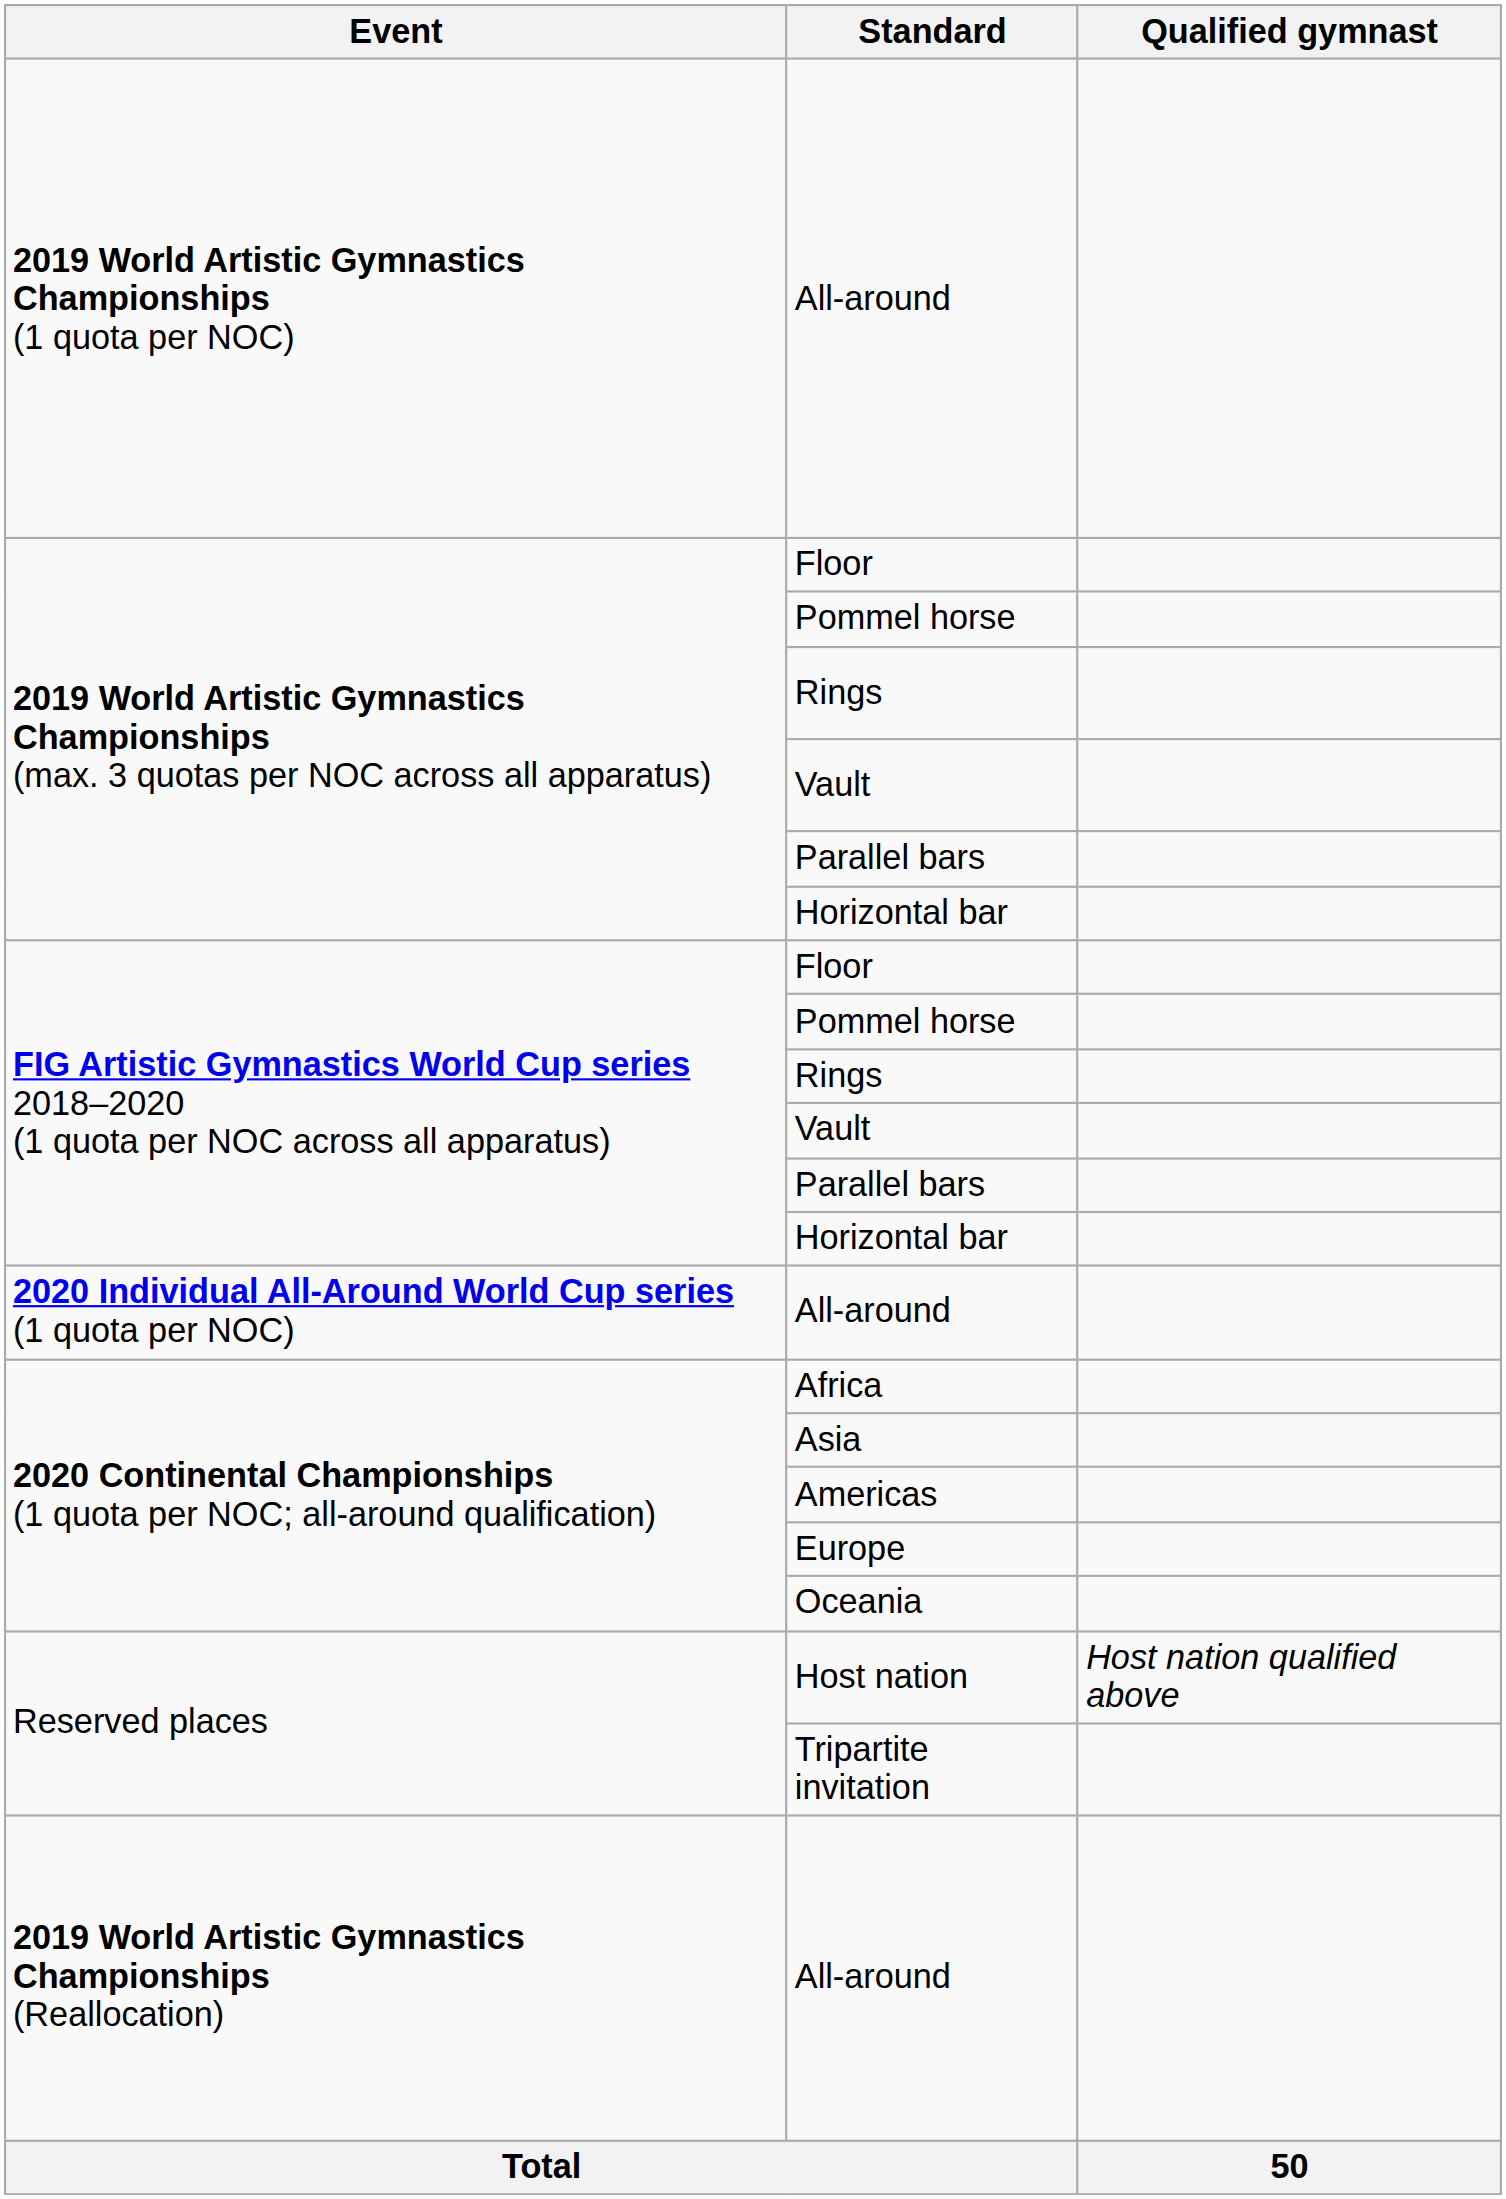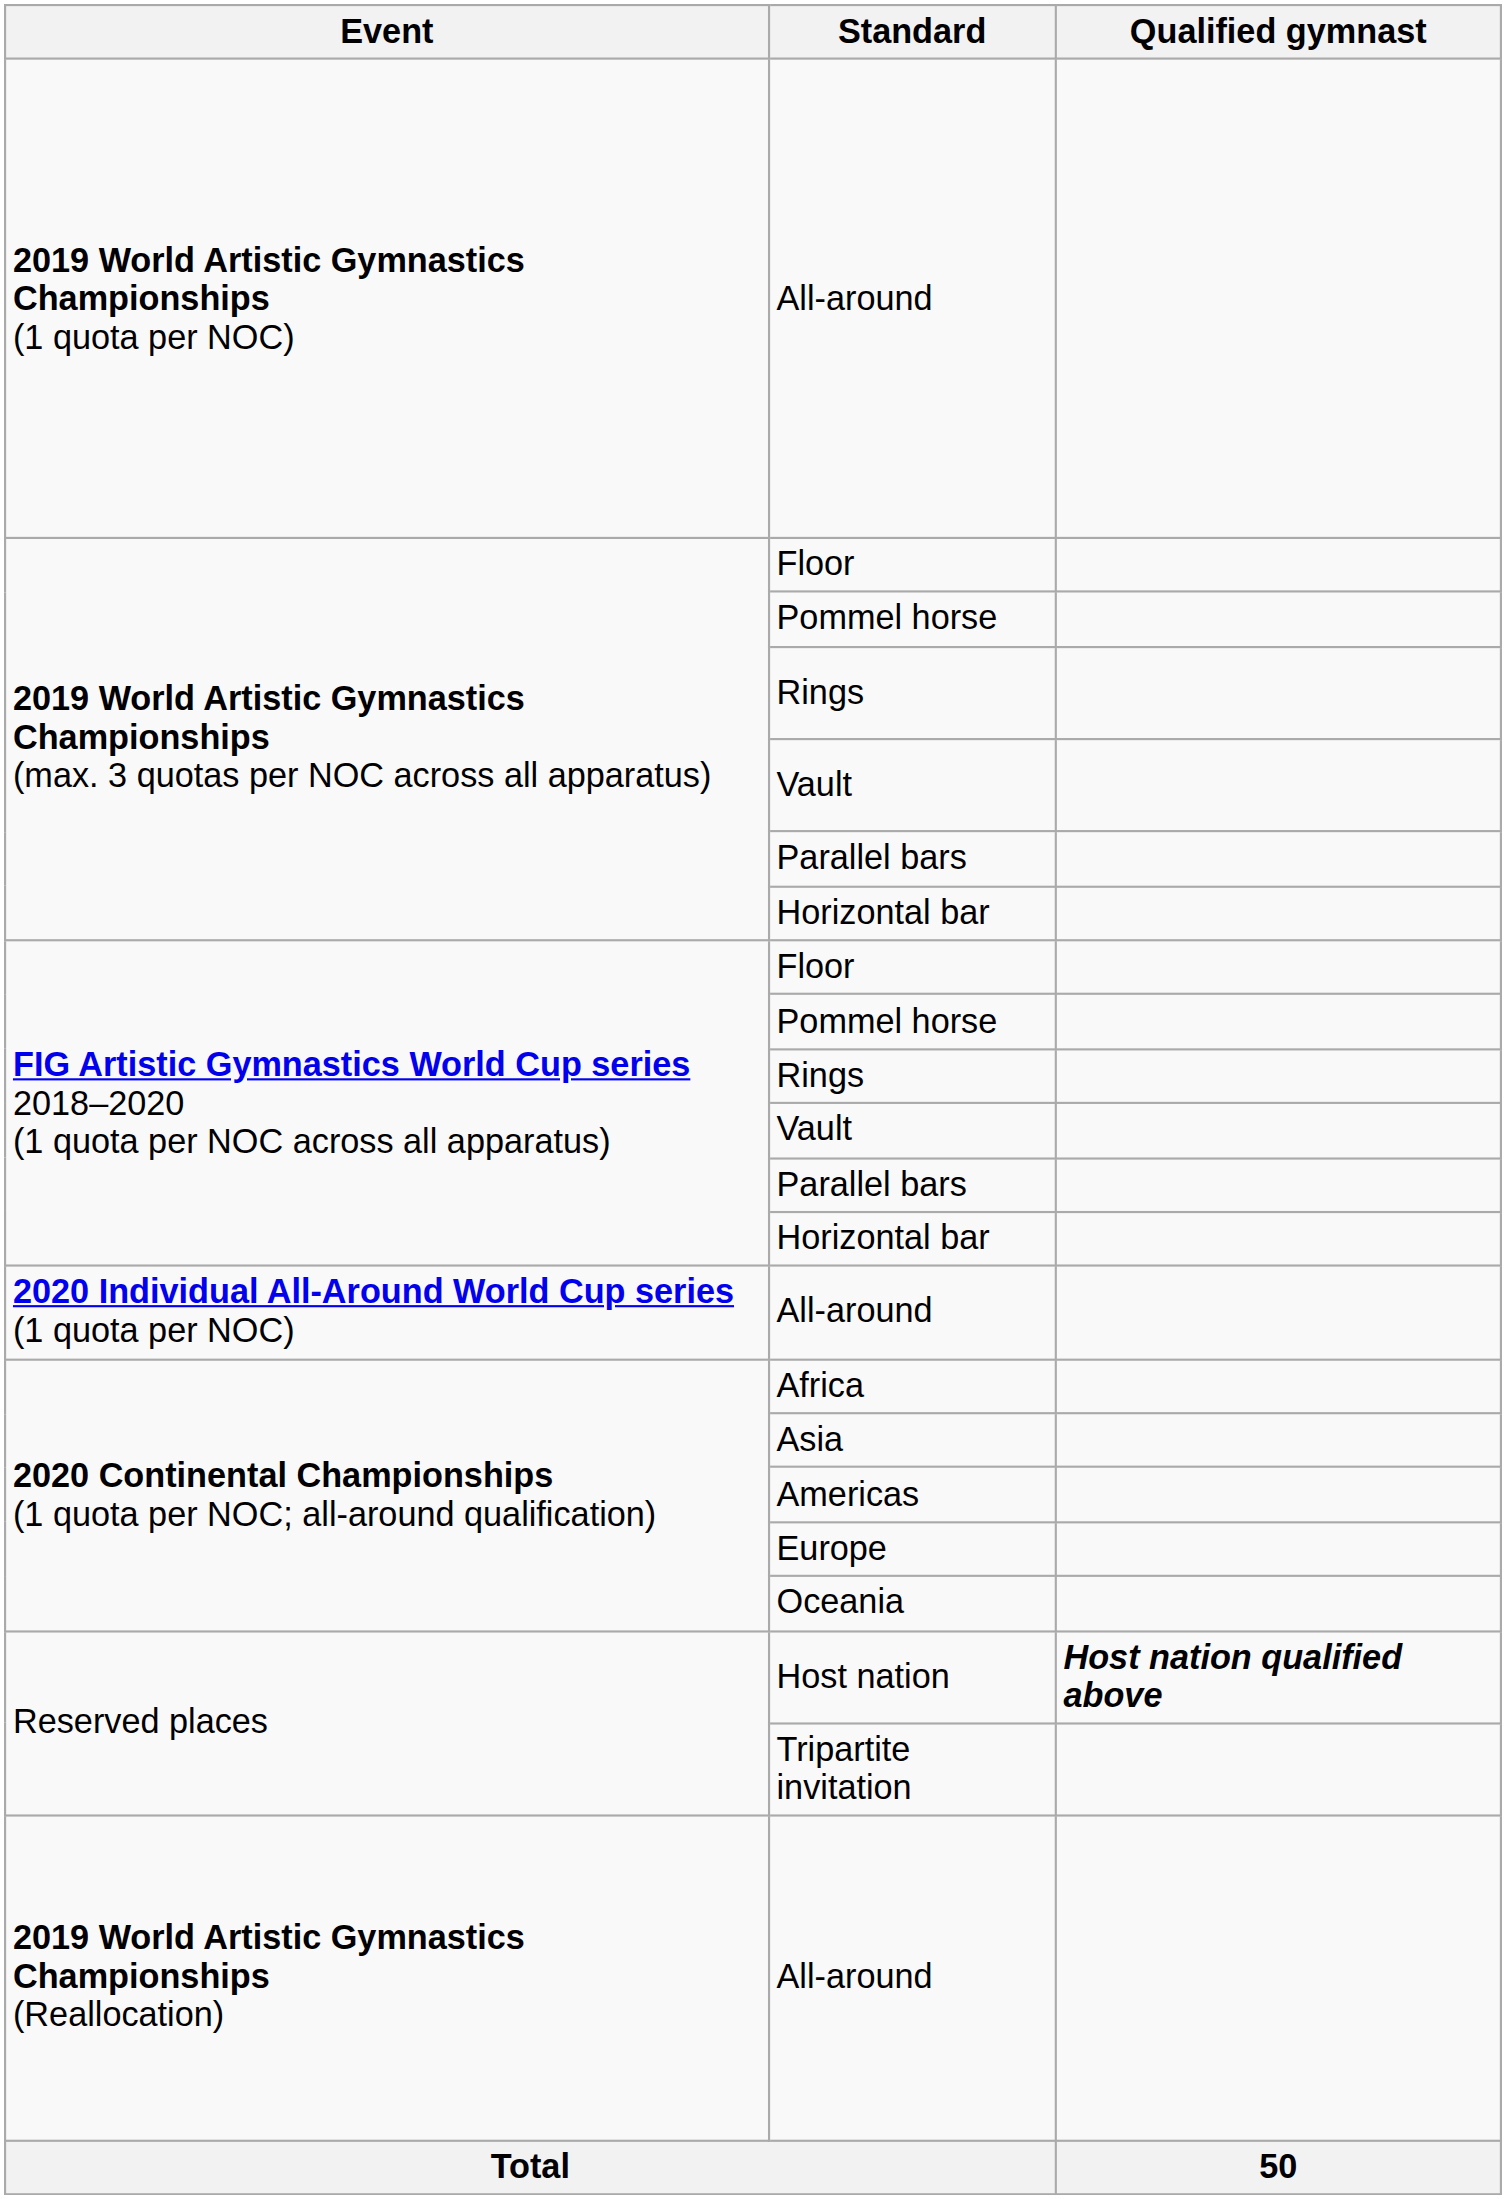(1241, 1676) normal -> (1233, 1676) bold
